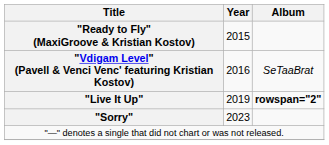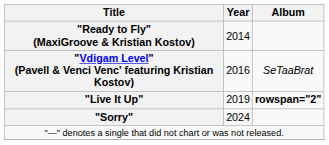(238, 36) 2015 -> (238, 36) 2014
(238, 117) 2023 -> (238, 117) 2024
